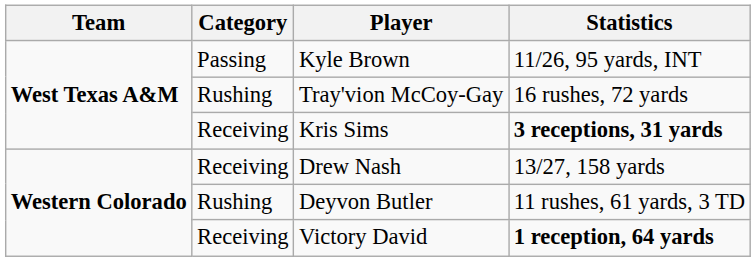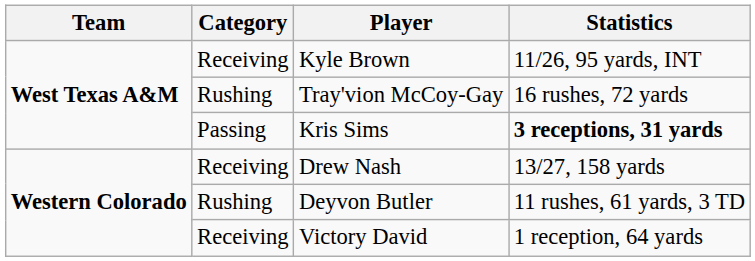(232, 58) Passing -> (243, 58) Receiving
(243, 130) Receiving -> (232, 130) Passing
(614, 237) bold -> (608, 237) normal
